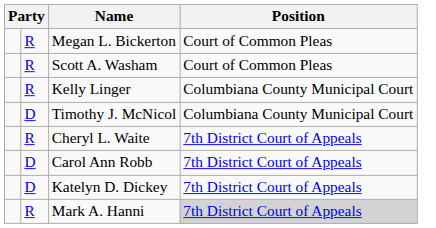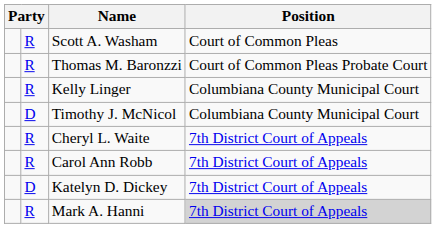- row: (114, 41)
+ row: (117, 65)
(30, 162) D -> (30, 162) R
